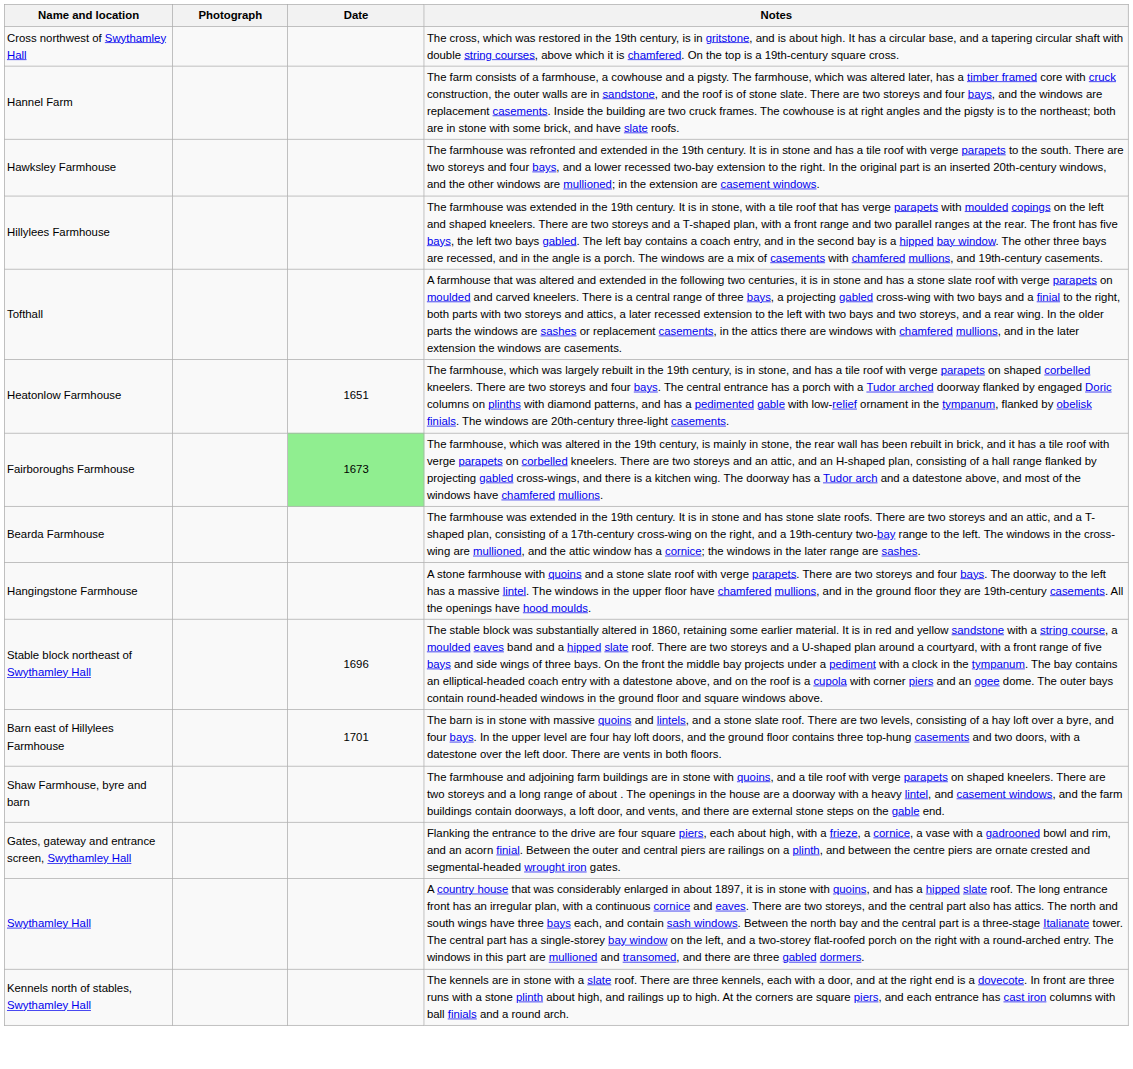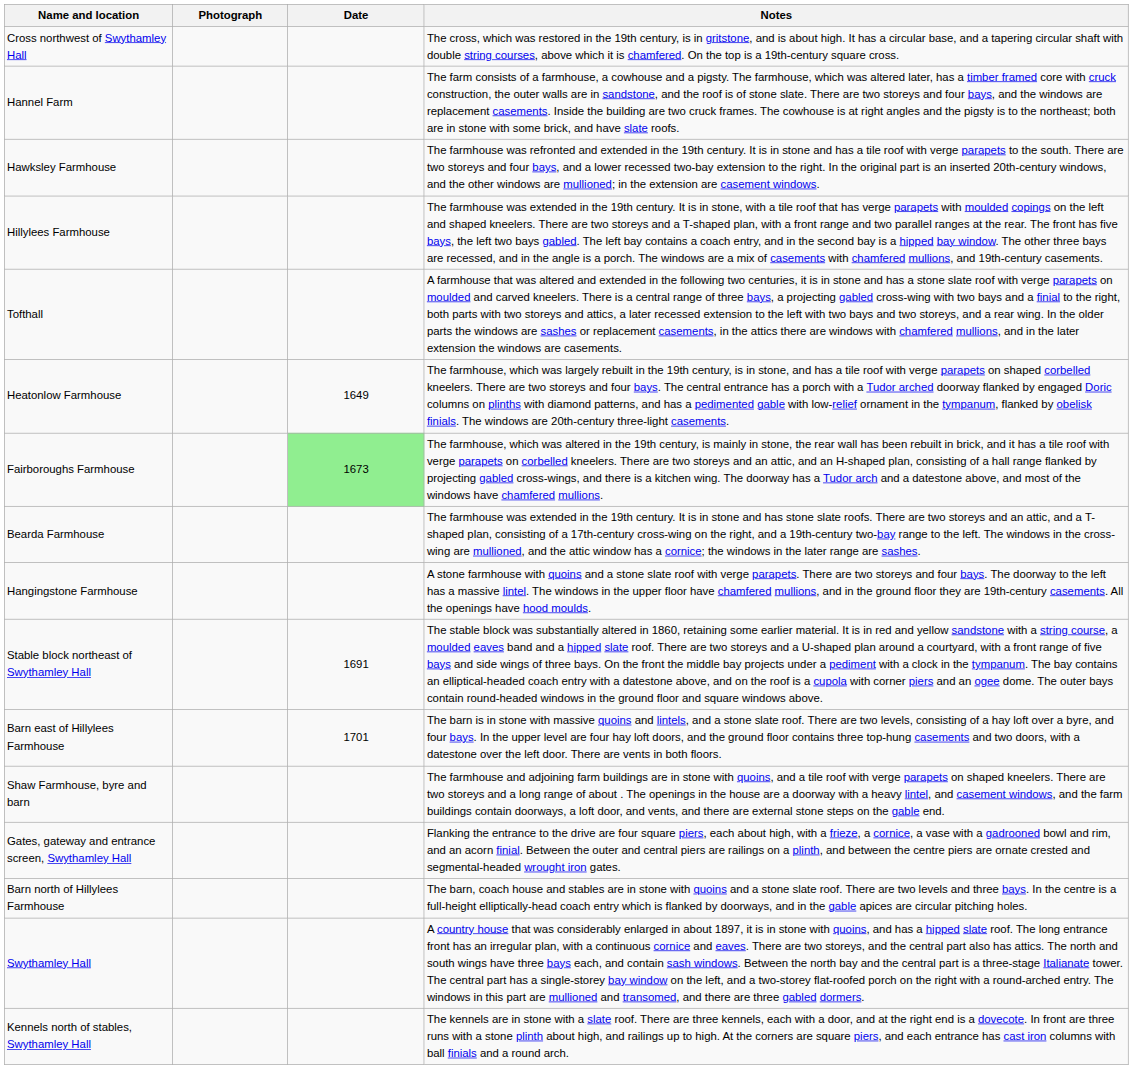(356, 396) 1651 -> (356, 396) 1649
(356, 664) 1696 -> (356, 664) 1691
+ row: (63, 898)
